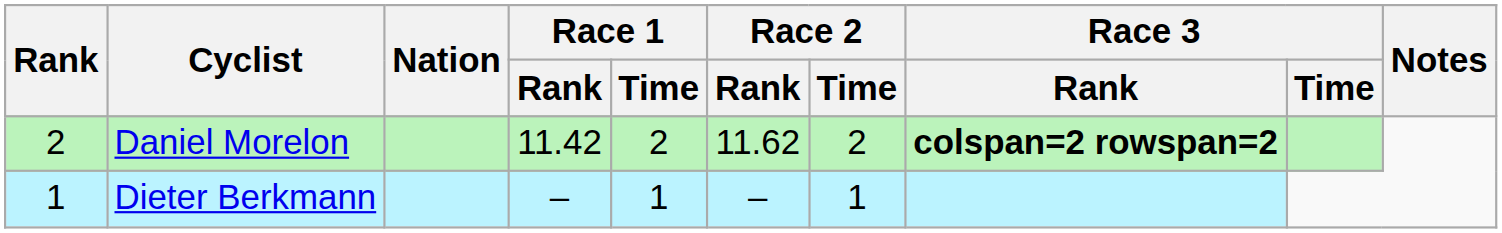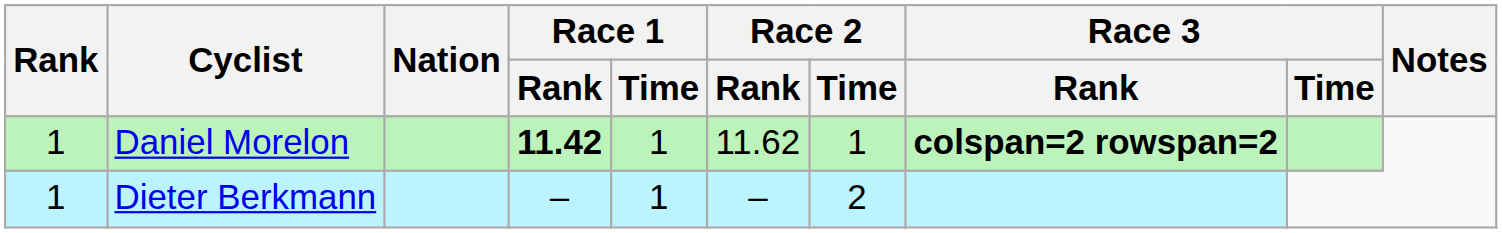(56, 142) 2 -> (56, 142) 1
(560, 142) normal -> (560, 142) bold
(659, 142) 2 -> (659, 142) 1
(857, 142) 2 -> (857, 142) 1
(857, 198) 1 -> (857, 198) 2
